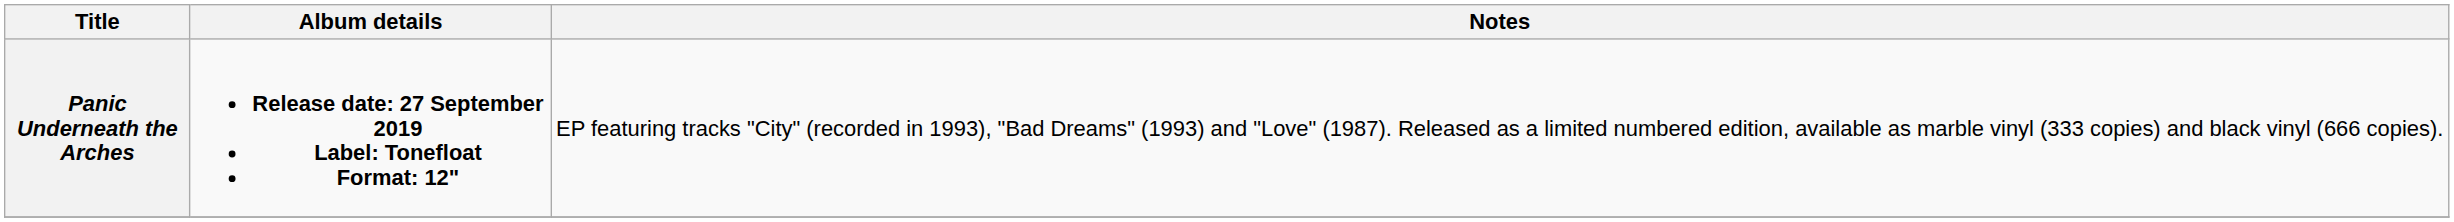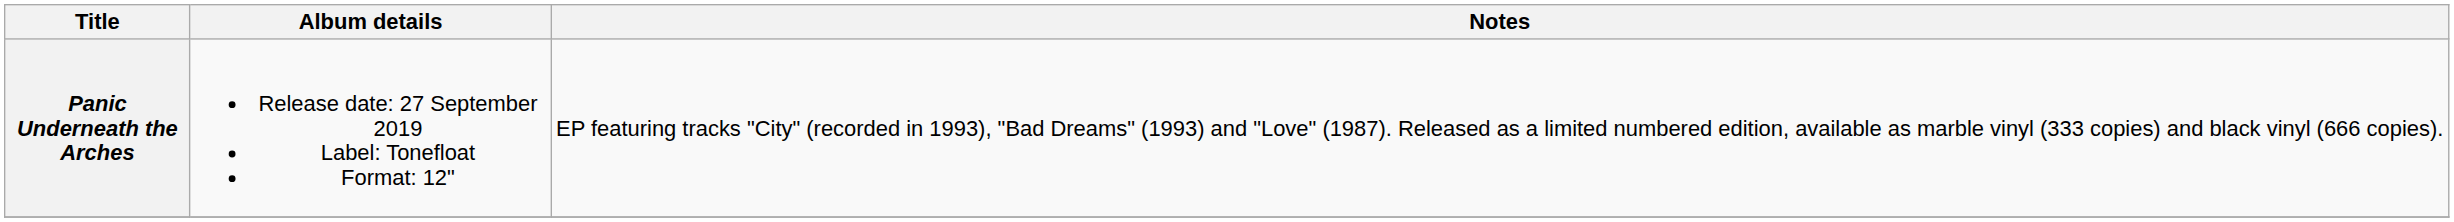(371, 140) bold -> (371, 140) normal
